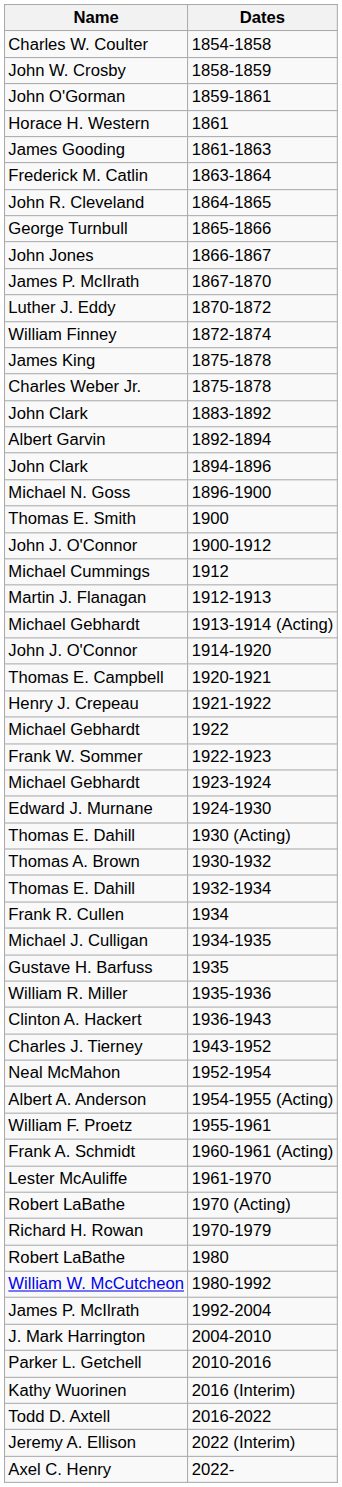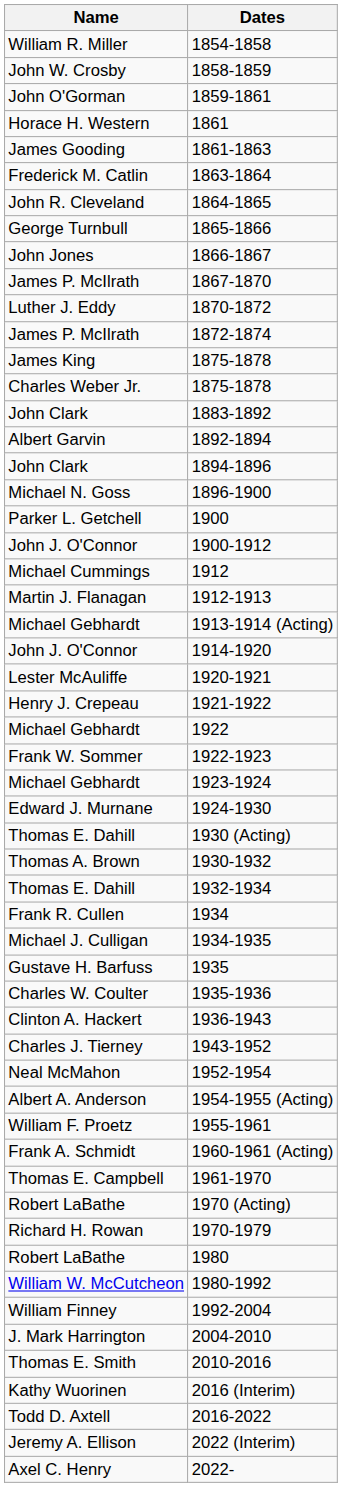(78, 44) Charles W. Coulter -> (68, 44) William R. Miller
(62, 334) William Finney -> (74, 334) James P. McIlrath
(72, 519) Thomas E. Smith -> (75, 519) Parker L. Getchell
(86, 677) Thomas E. Campbell -> (68, 677) Lester McAuliffe
(68, 994) William R. Miller -> (78, 994) Charles W. Coulter
(68, 1178) Lester McAuliffe -> (86, 1178) Thomas E. Campbell
(74, 1310) James P. McIlrath -> (62, 1310) William Finney
(75, 1363) Parker L. Getchell -> (72, 1363) Thomas E. Smith
